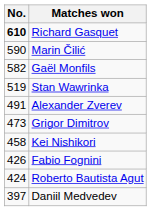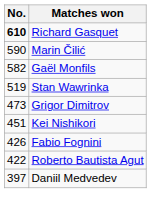- row: (77, 105)
(17, 142) 458 -> (17, 123) 451
(17, 178) 424 -> (17, 160) 422
